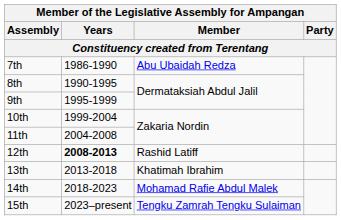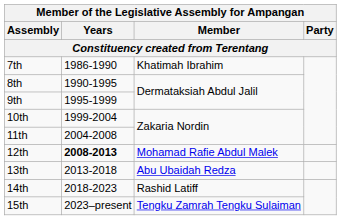(186, 65) Abu Ubaidah Redza -> (180, 65) Khatimah Ibrahim
(167, 153) Rashid Latiff -> (207, 153) Mohamad Rafie Abdul Malek
(180, 170) Khatimah Ibrahim -> (186, 170) Abu Ubaidah Redza
(207, 188) Mohamad Rafie Abdul Malek -> (167, 188) Rashid Latiff
